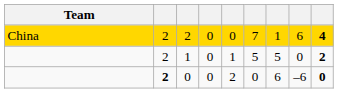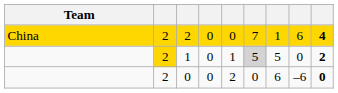(165, 56) no background -> (165, 56) gold background
(255, 56) no background -> (255, 56) lightgrey background
(165, 77) bold -> (165, 77) normal
